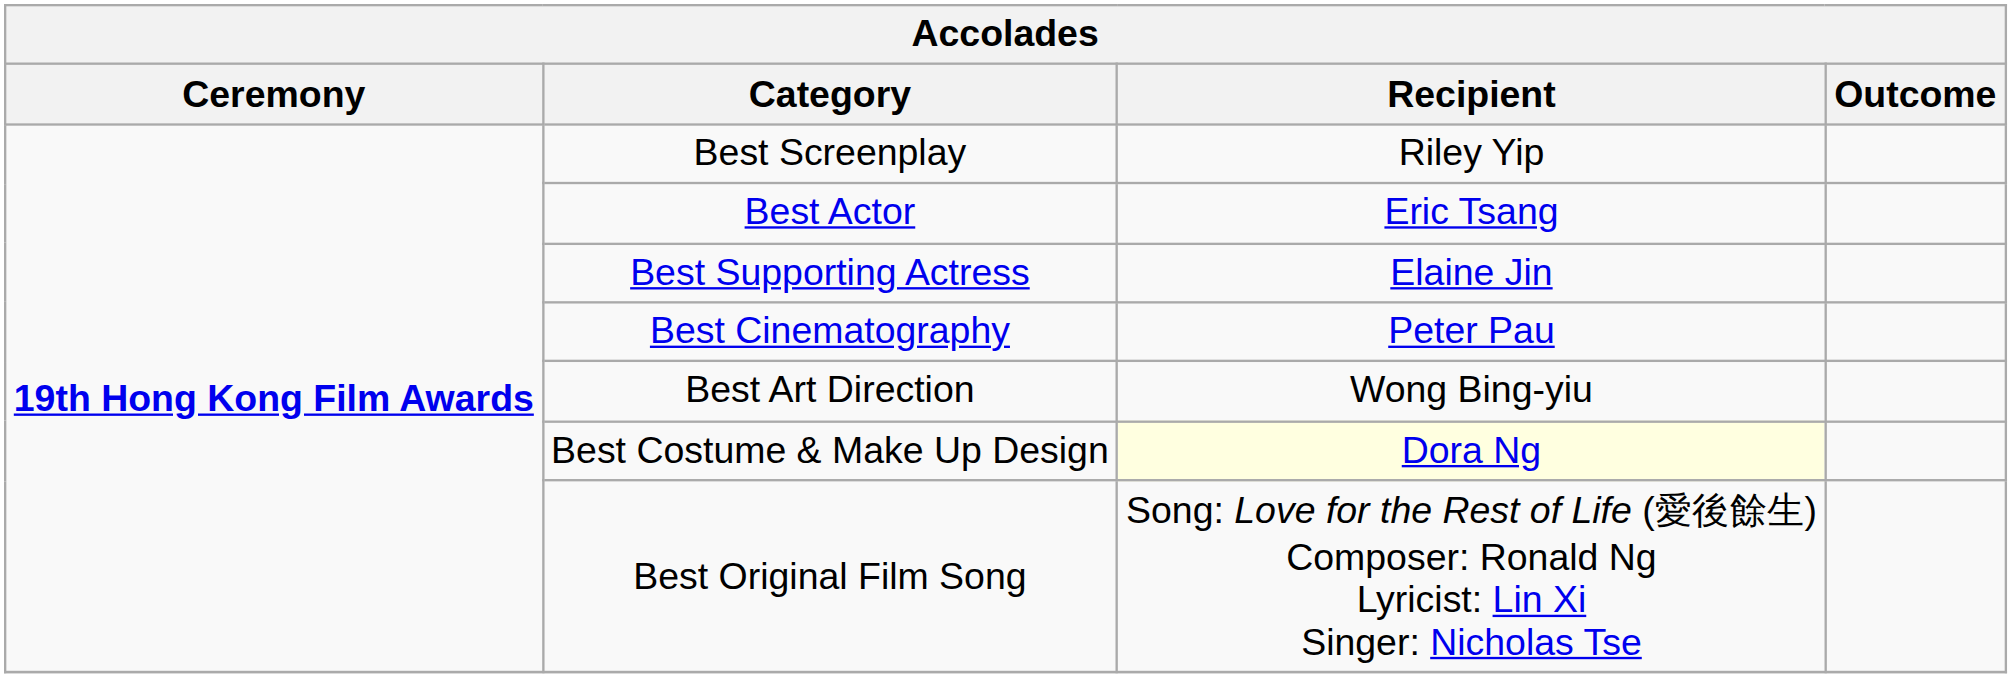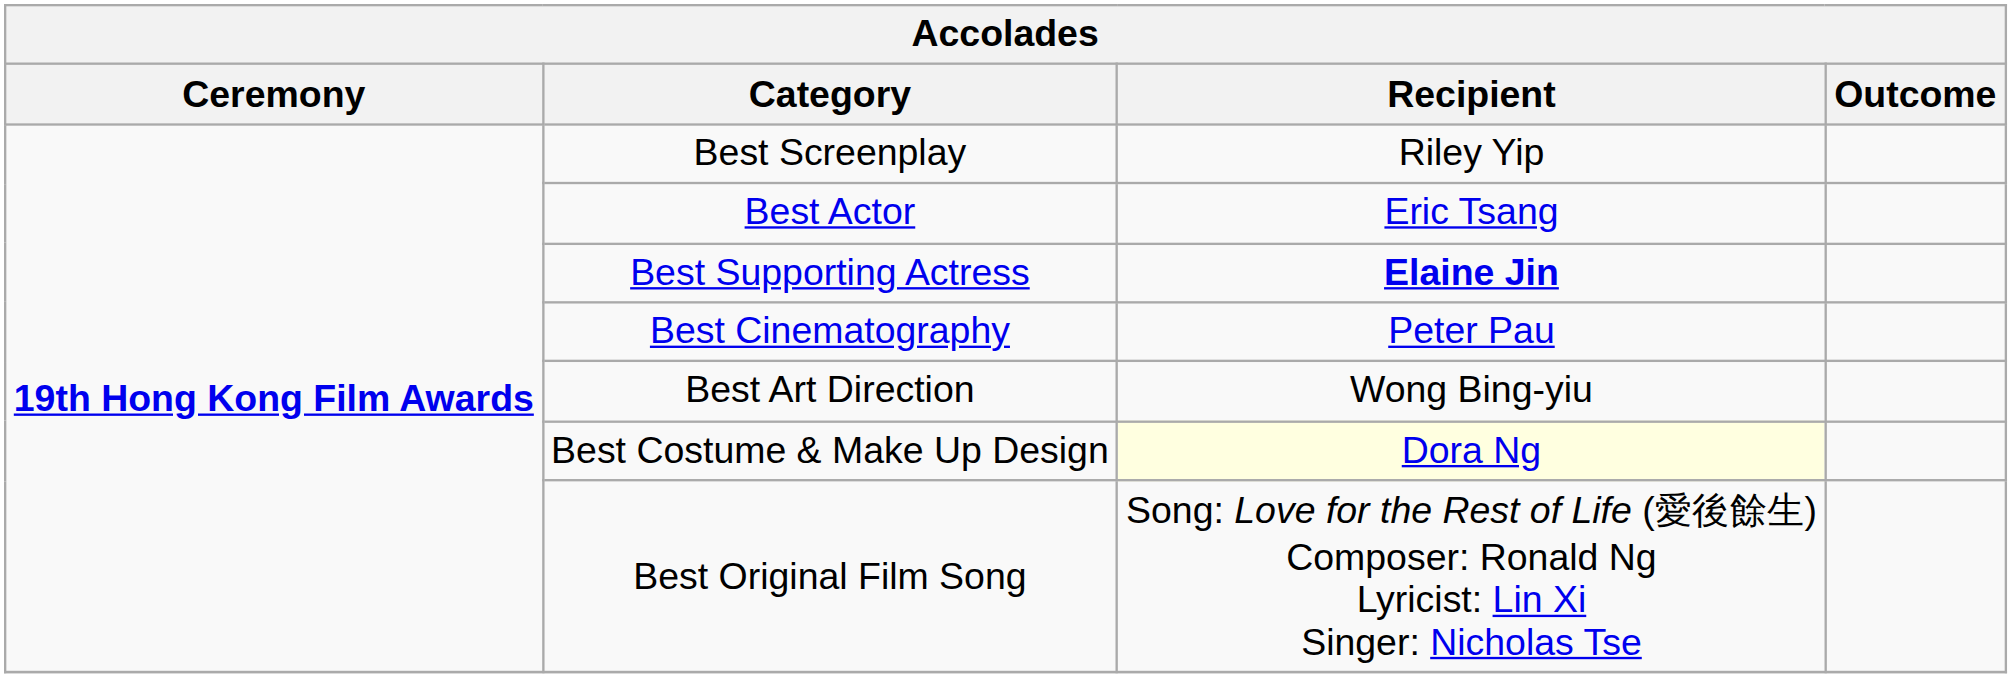(1471, 271) normal -> (1471, 271) bold
